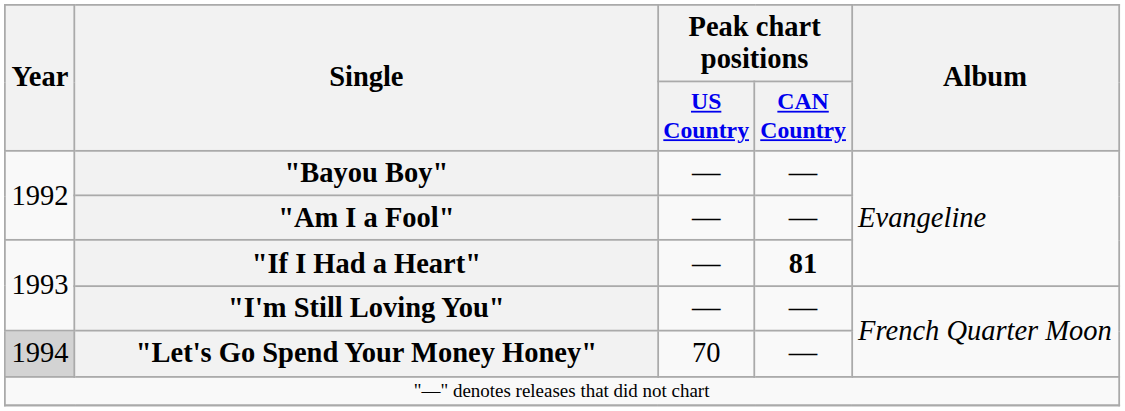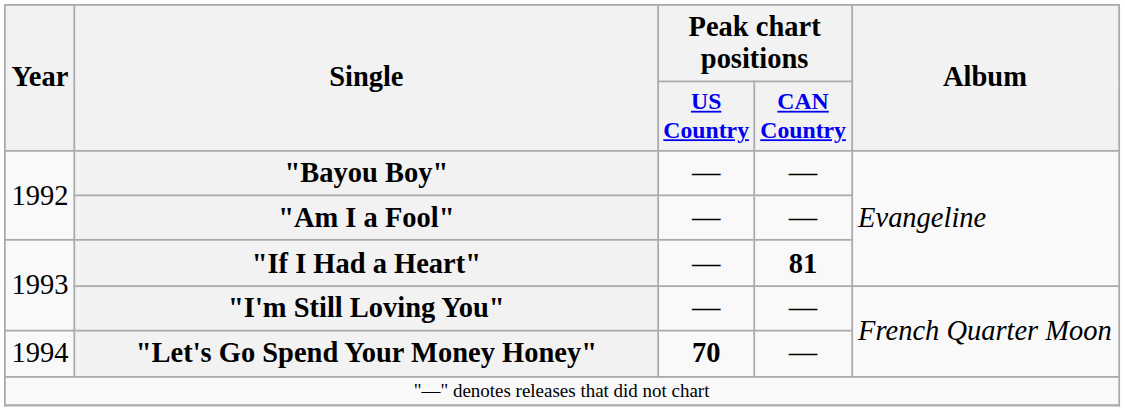(40, 353) lightgrey background -> (40, 353) no background
(706, 353) normal -> (706, 353) bold
